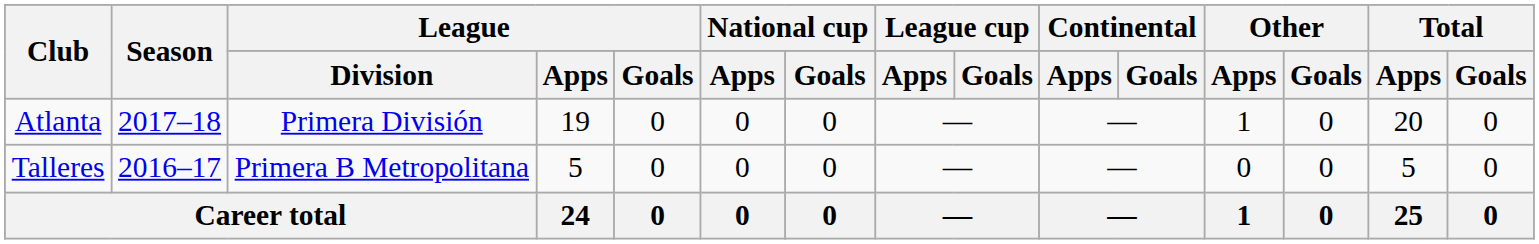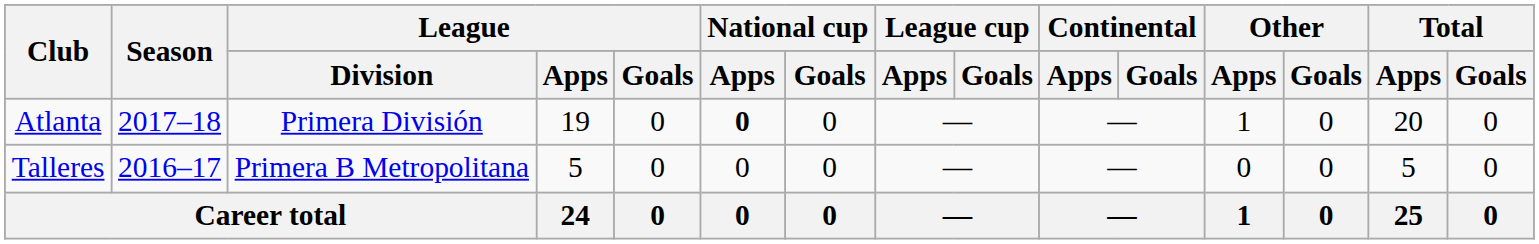(742, 121) normal -> (742, 121) bold
